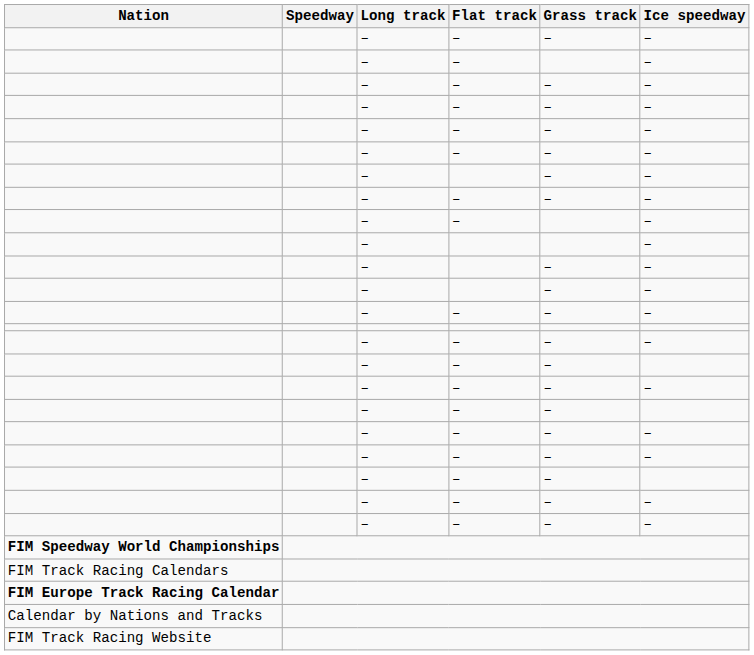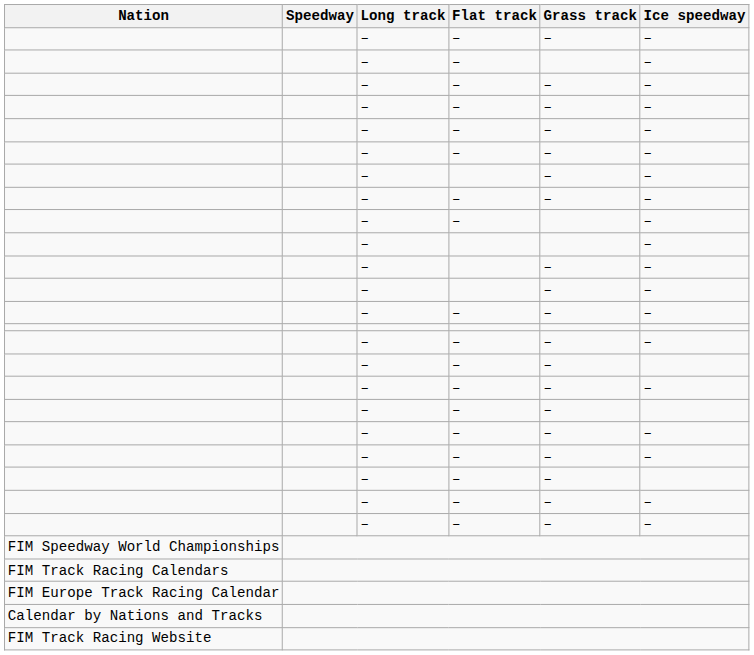(144, 547) bold -> (144, 547) normal
(144, 593) bold -> (144, 593) normal
